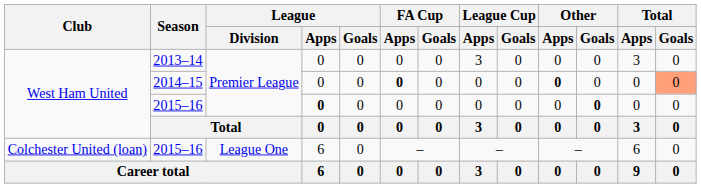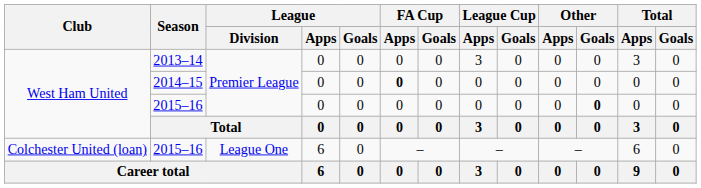(558, 82) bold -> (558, 82) normal
(676, 82) lightsalmon background -> (676, 82) no background
(321, 104) bold -> (321, 104) normal
